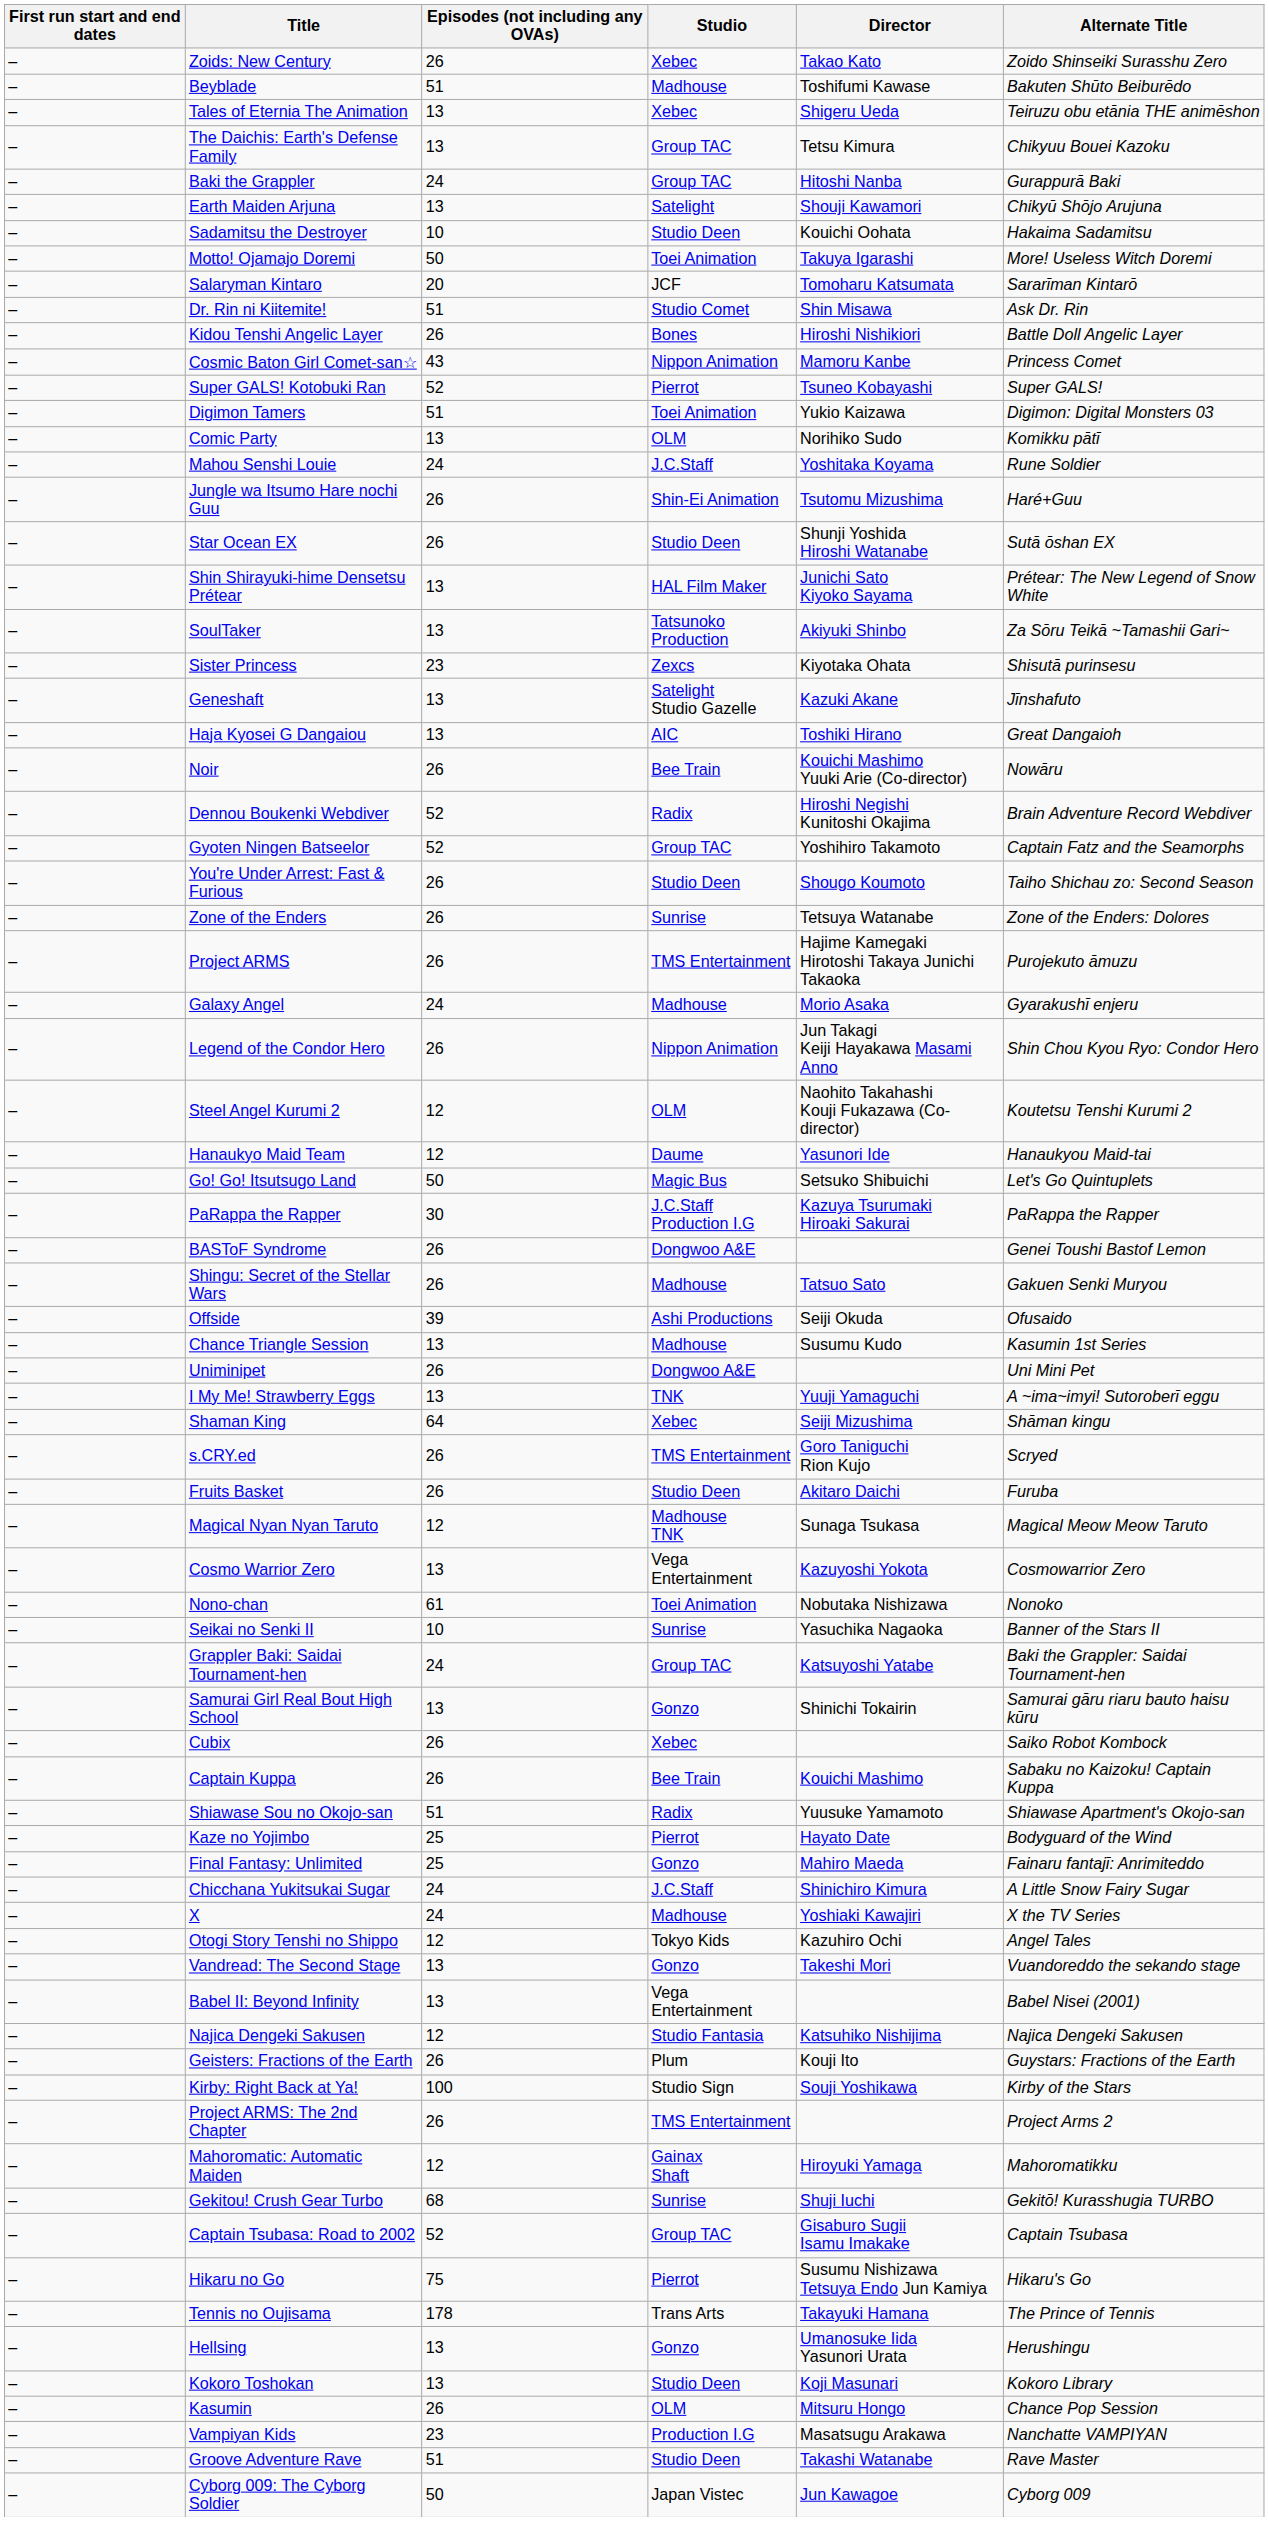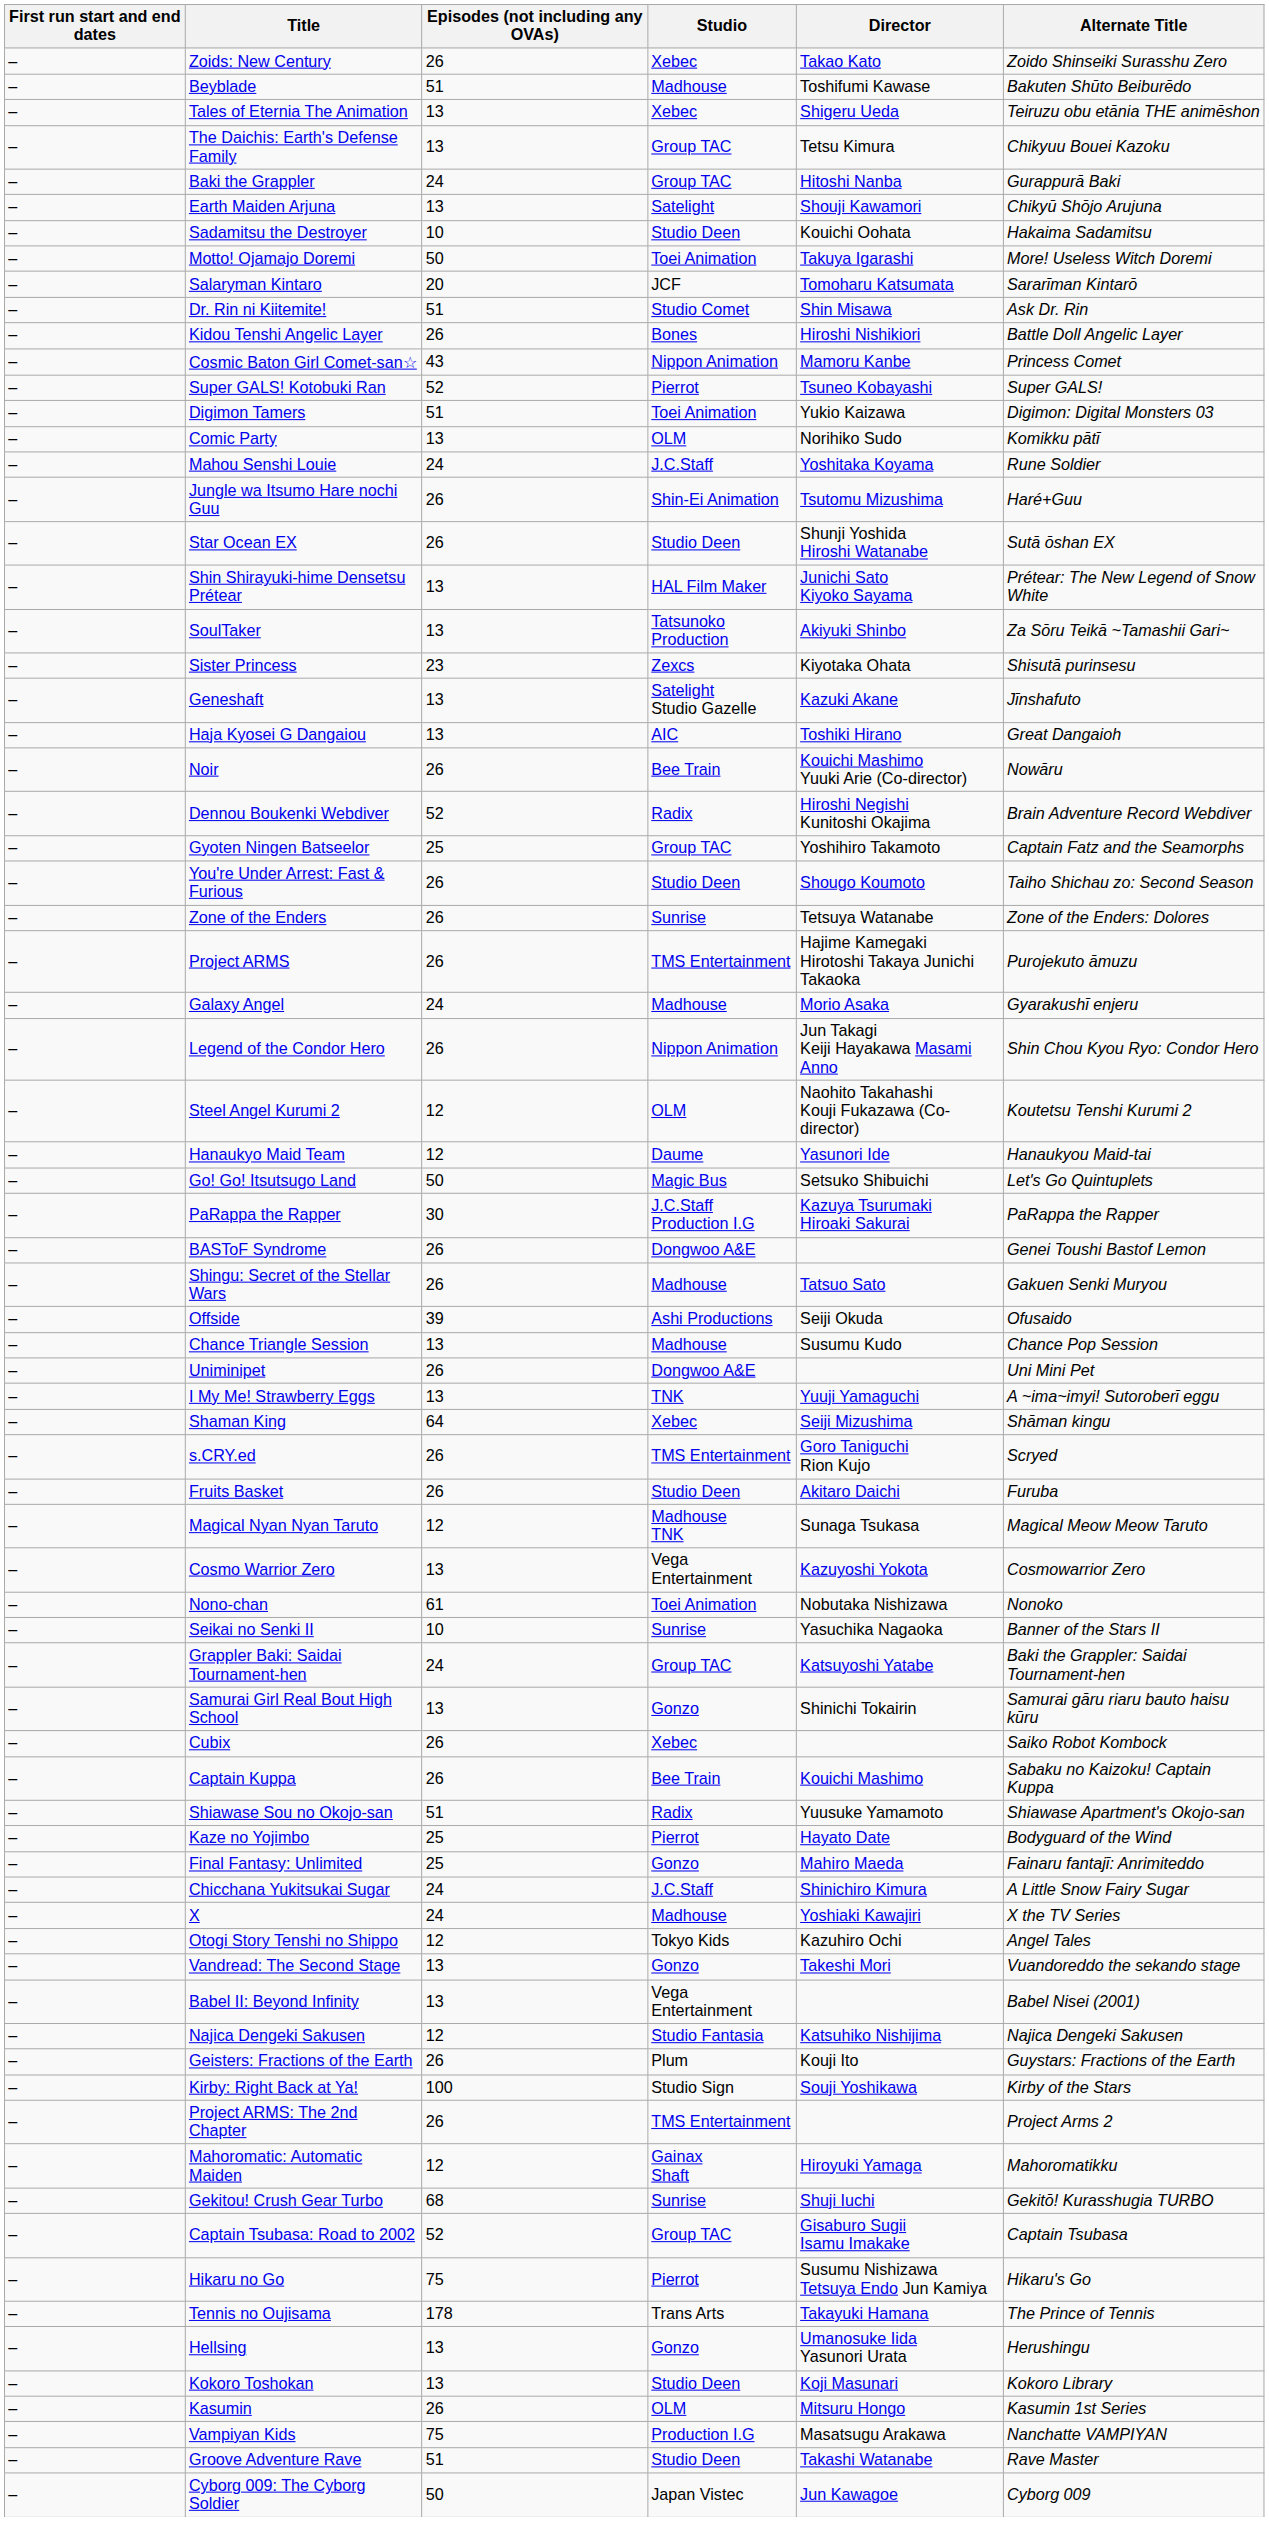(435, 848) 52 -> (435, 848) 25
(1077, 1345) Kasumin 1st Series -> (1083, 1345) Chance Pop Session
(1083, 2408) Chance Pop Session -> (1077, 2408) Kasumin 1st Series
(435, 2434) 23 -> (435, 2434) 75
